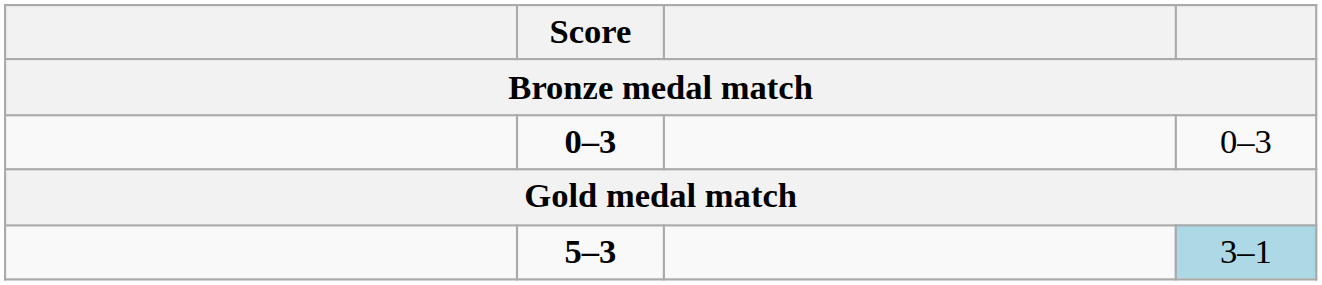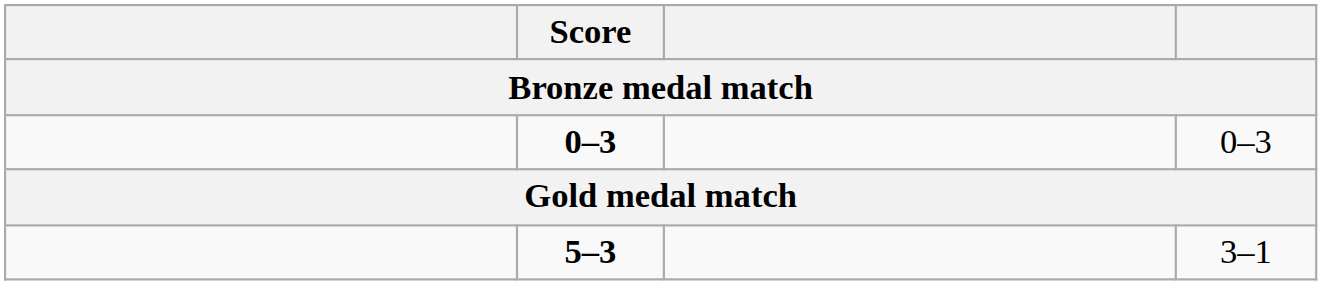(1246, 251) lightblue background -> (1246, 251) no background
